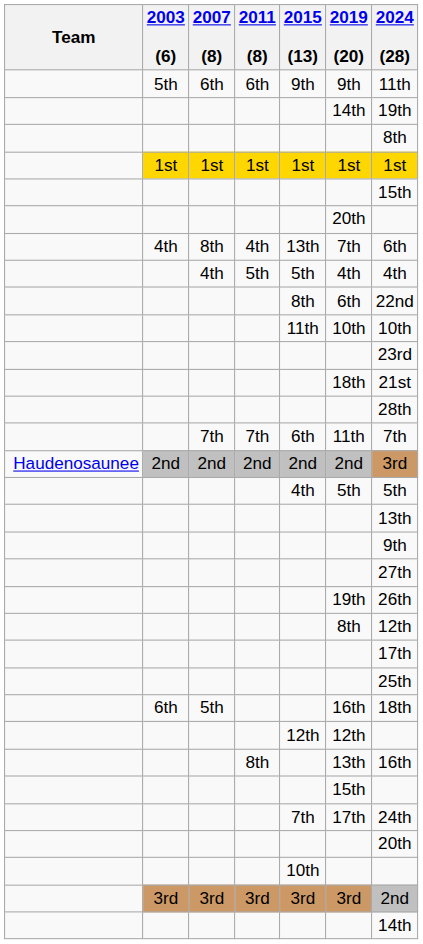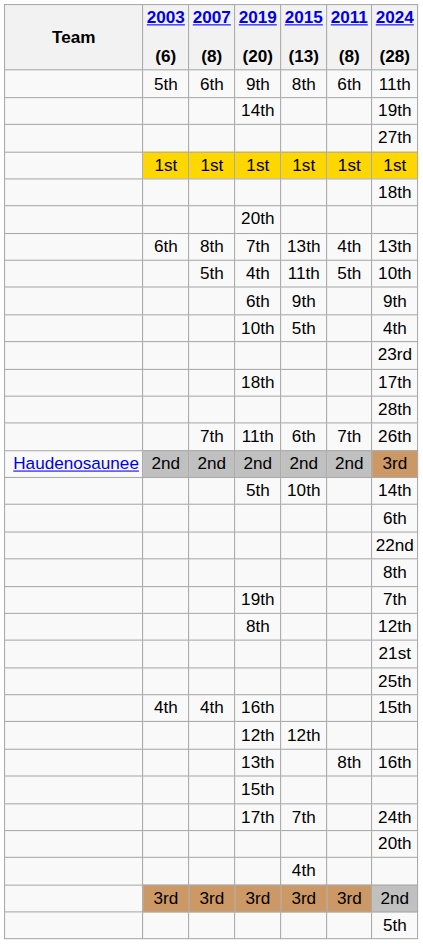columns swapped: (257, 37) <-> (349, 37)
(303, 83) 9th -> (304, 83) 8th
(395, 138) 8th -> (395, 138) 27th
(395, 192) 15th -> (395, 192) 18th
(166, 246) 4th -> (166, 246) 6th
(395, 246) 6th -> (395, 246) 13th
(212, 273) 4th -> (212, 273) 5th
(303, 273) 5th -> (304, 273) 11th
(395, 273) 4th -> (395, 273) 10th
(303, 300) 8th -> (304, 300) 9th
(395, 300) 22nd -> (395, 300) 9th
(303, 328) 11th -> (304, 328) 5th
(395, 328) 10th -> (395, 328) 4th
(395, 382) 21st -> (395, 382) 17th
(395, 436) 7th -> (395, 436) 26th
(303, 491) 4th -> (304, 491) 10th
(395, 491) 5th -> (395, 491) 14th
(395, 518) 13th -> (395, 518) 6th
(395, 545) 9th -> (395, 545) 22nd
(395, 572) 27th -> (395, 572) 8th
(395, 599) 26th -> (395, 599) 7th
(395, 653) 17th -> (395, 653) 21st
(166, 708) 6th -> (166, 708) 4th
(212, 708) 5th -> (212, 708) 4th
(395, 708) 18th -> (395, 708) 15th
(303, 871) 10th -> (304, 871) 4th
(395, 925) 14th -> (395, 925) 5th
